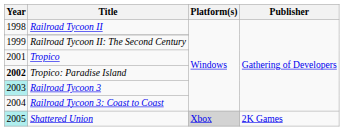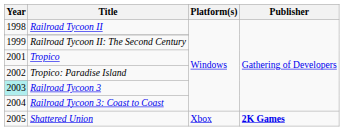(16, 73) bold -> (16, 73) normal
(16, 118) paleturquoise background -> (16, 118) no background
(201, 118) lightgrey background -> (201, 118) no background
(262, 118) normal -> (263, 118) bold
